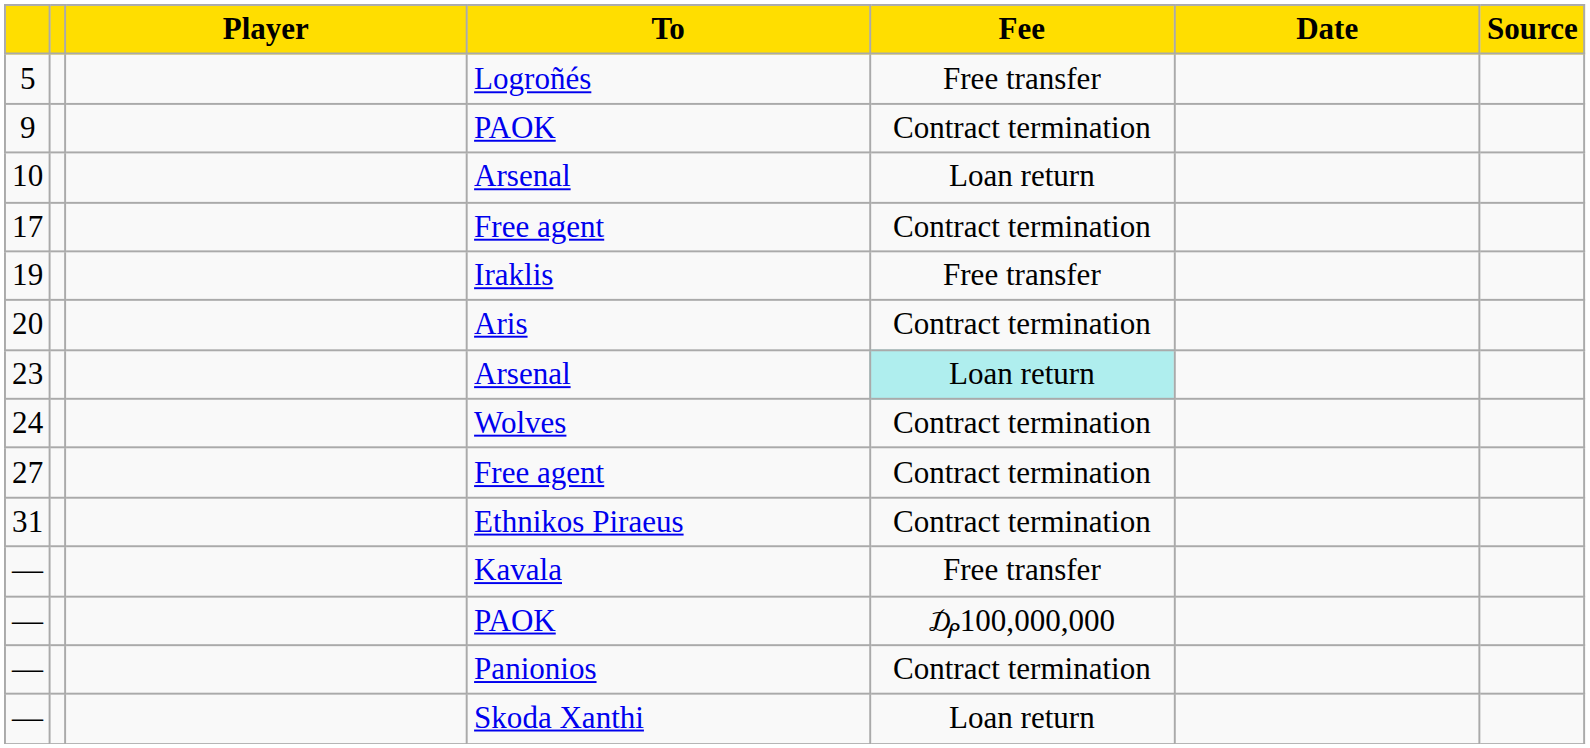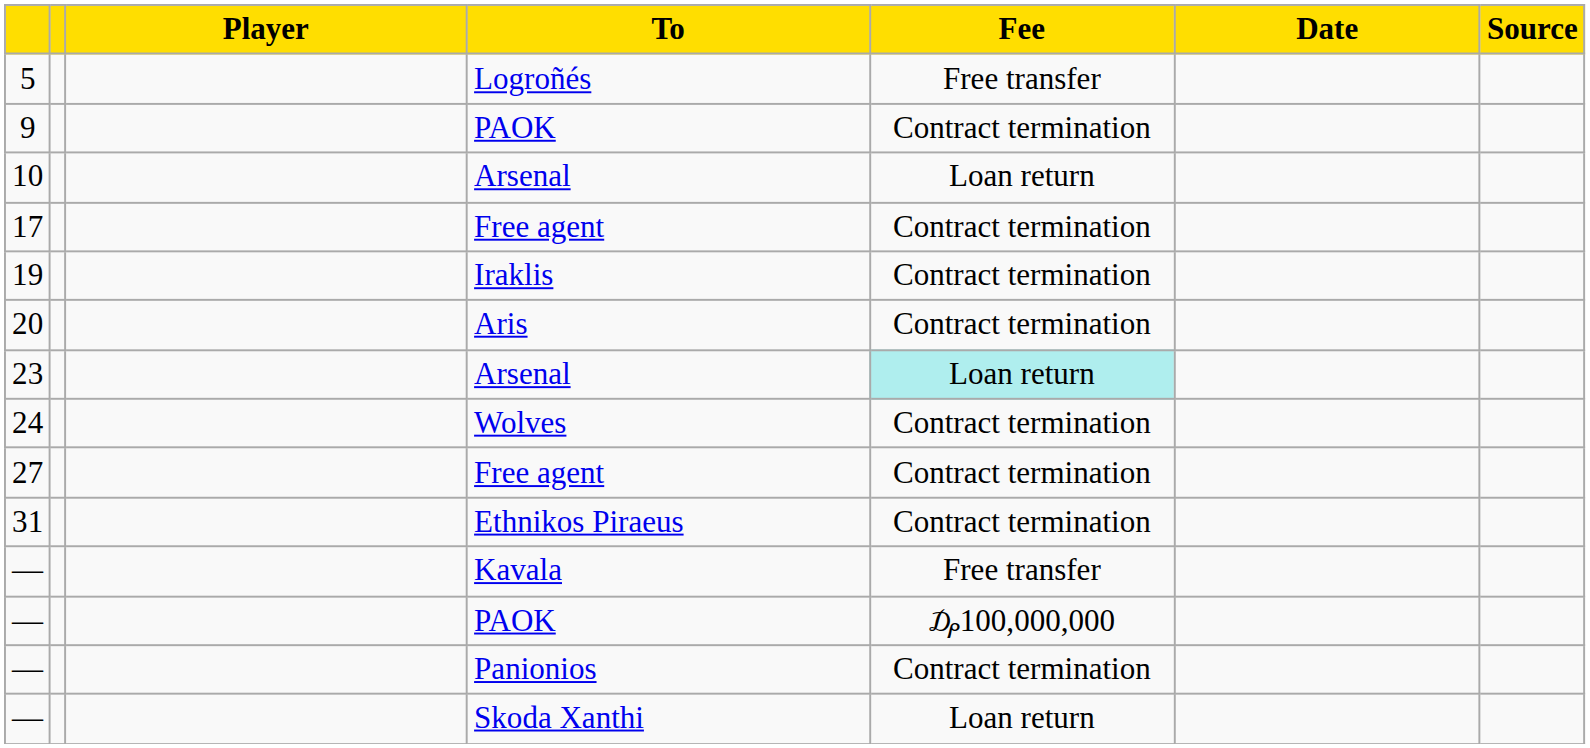(1022, 275) Free transfer -> (1022, 275) Contract termination
